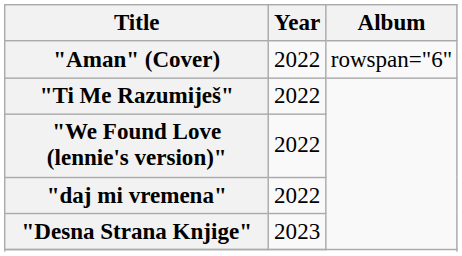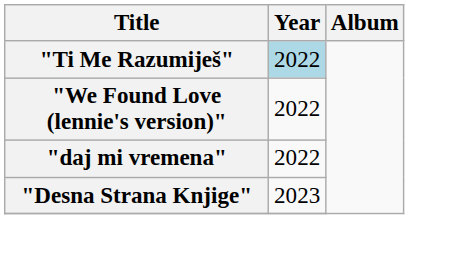- row: (137, 59)
(297, 95) no background -> (297, 59) lightblue background
